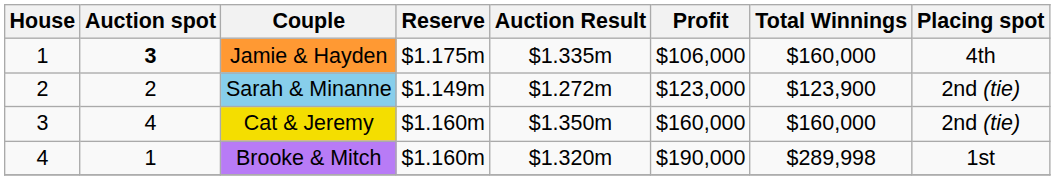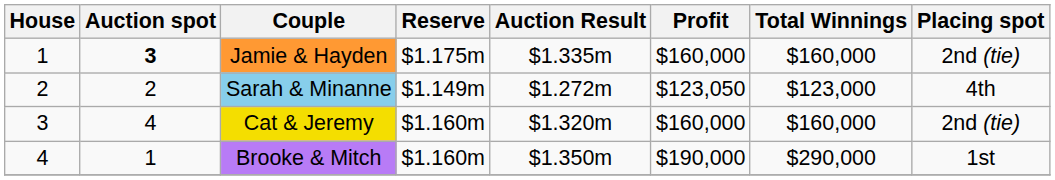(701, 55) $106,000 -> (701, 55) $160,000
(981, 55) 4th -> (981, 55) 2nd (tie)
(701, 89) $123,000 -> (701, 89) $123,050
(831, 89) $123,900 -> (831, 89) $123,000
(981, 89) 2nd (tie) -> (981, 89) 4th
(570, 123) $1.350m -> (570, 123) $1.320m
(570, 157) $1.320m -> (570, 157) $1.350m
(831, 157) $289,998 -> (831, 157) $290,000
